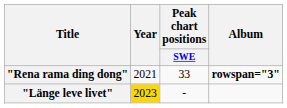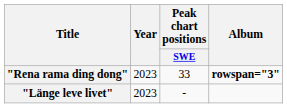(145, 74) 2021 -> (145, 74) 2023
(145, 93) gold background -> (145, 93) no background
